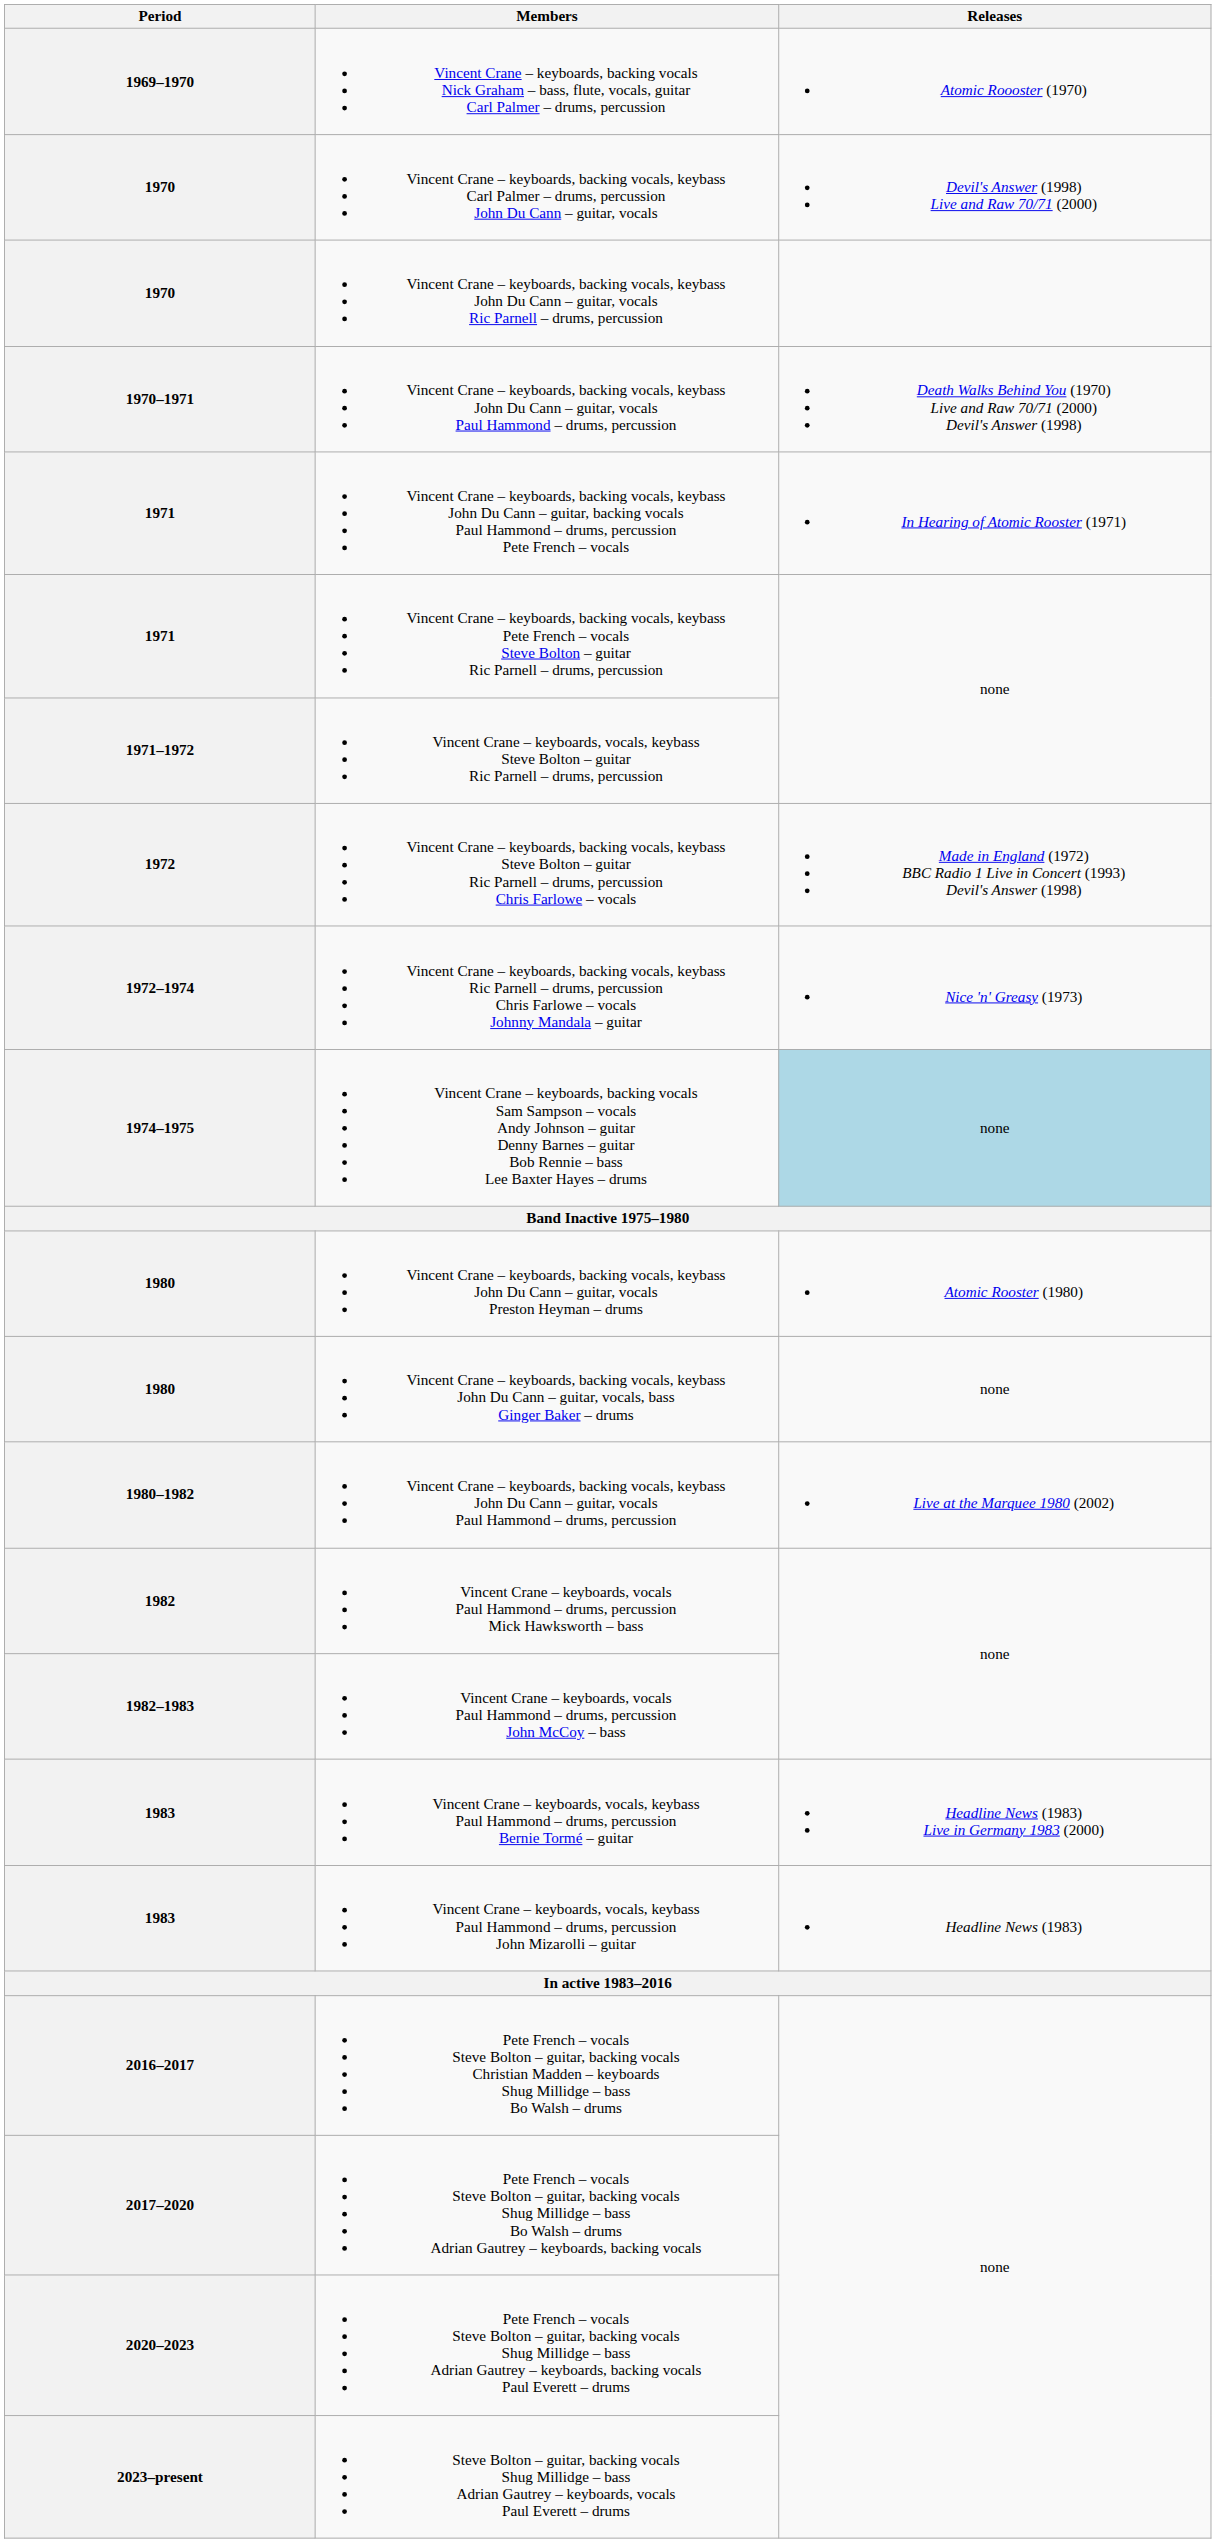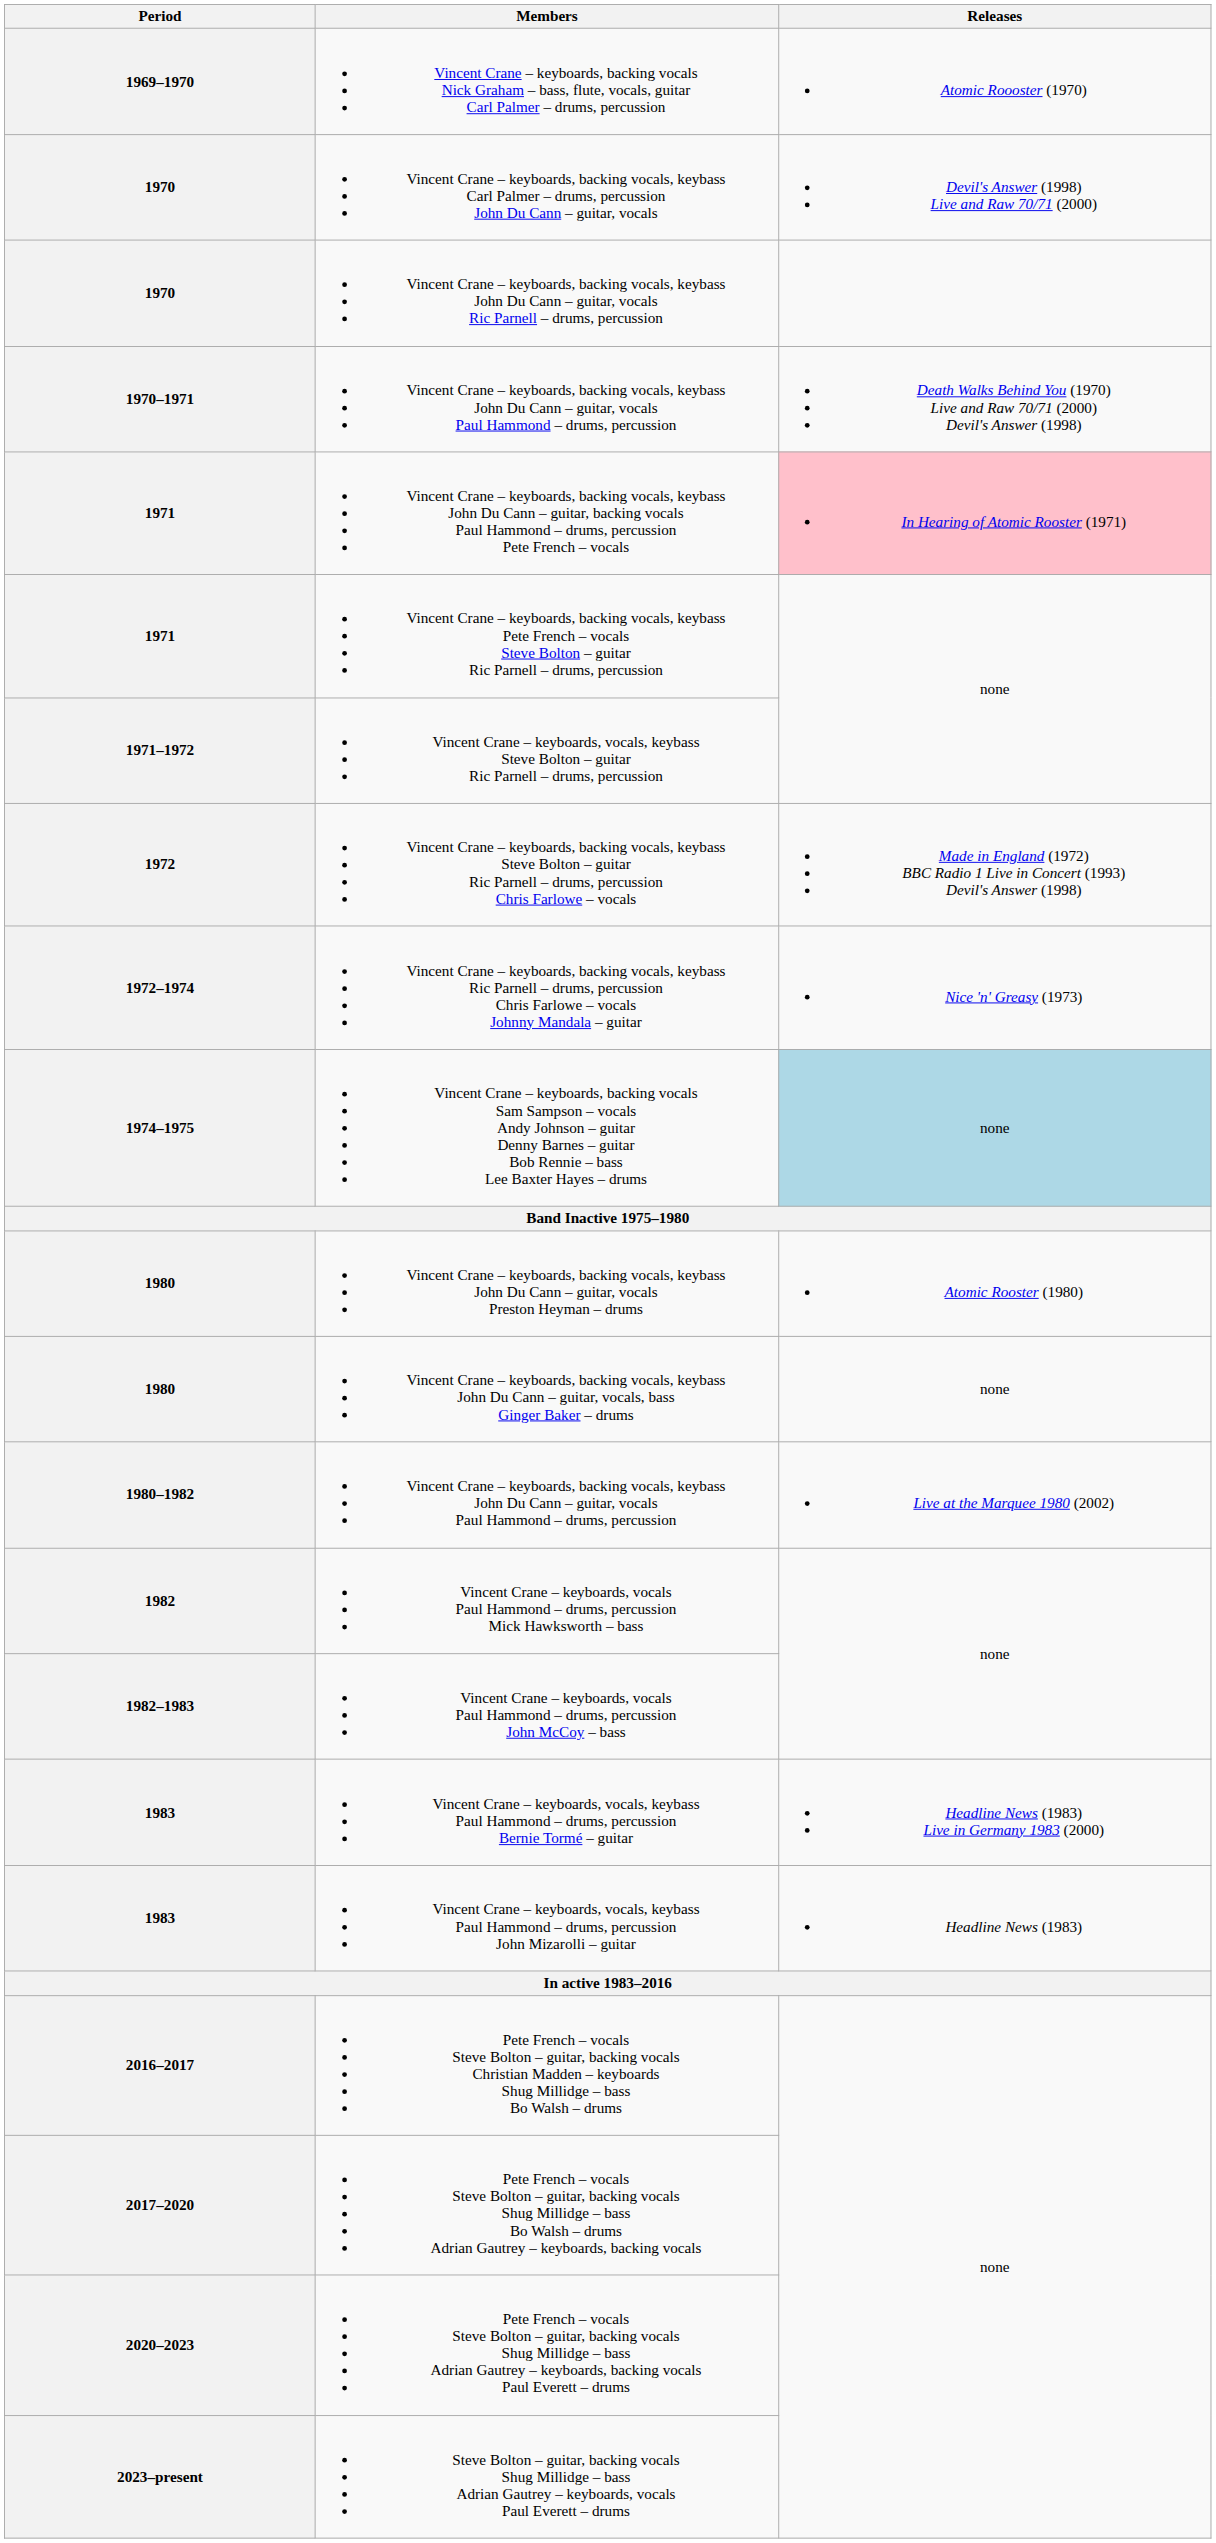(995, 522) no background -> (995, 522) pink background
